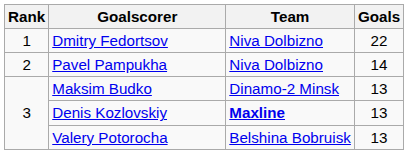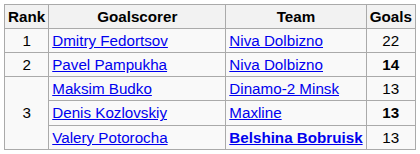(379, 65) normal -> (391, 65) bold
(257, 113) bold -> (255, 113) normal
(379, 113) normal -> (391, 113) bold
(290, 137) normal -> (296, 137) bold
